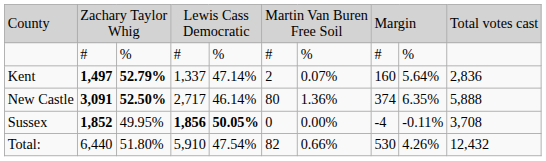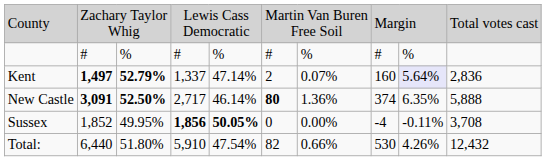(421, 76) no background -> (421, 76) lavender background
(272, 99) normal -> (272, 99) bold
(96, 122) bold -> (96, 122) normal
